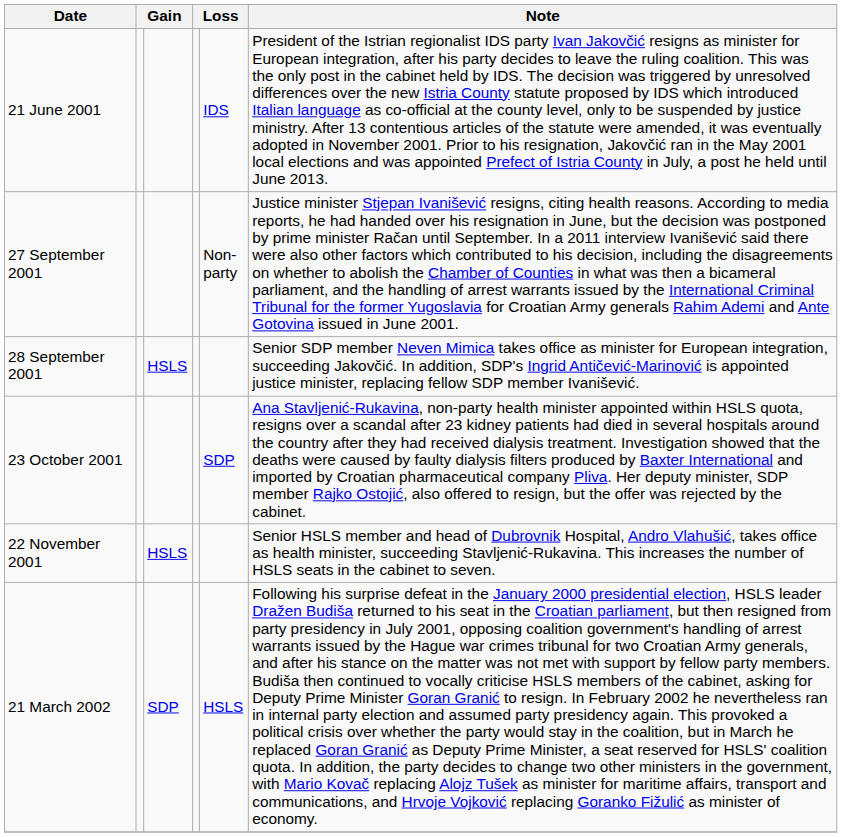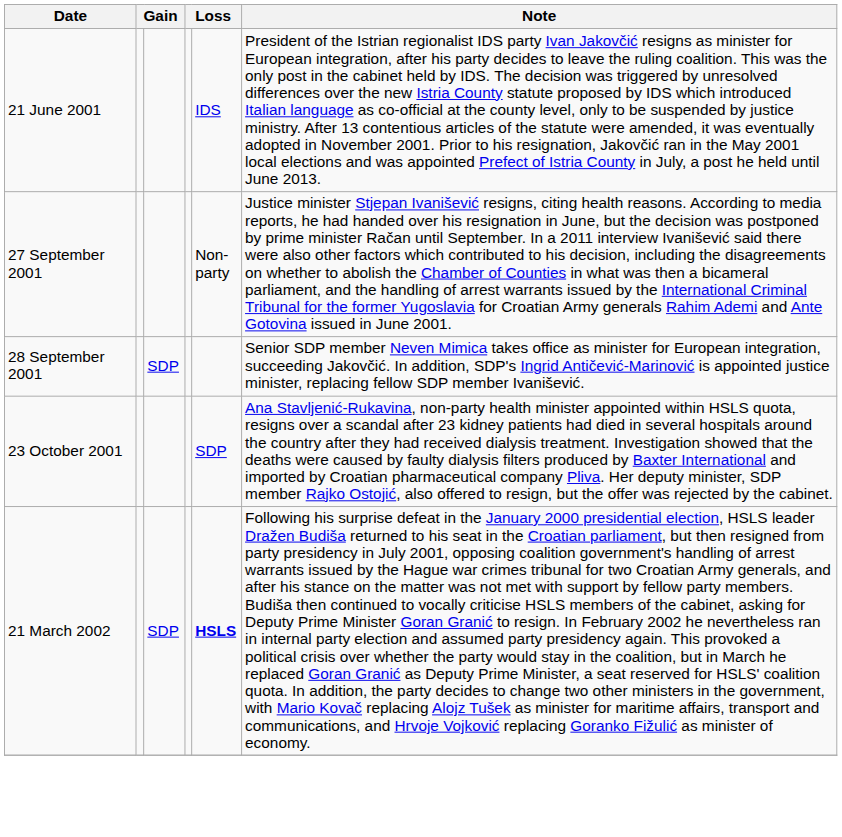(167, 366) HSLS -> (163, 366) SDP
- row: (54, 553)
(223, 707) normal -> (216, 630) bold
